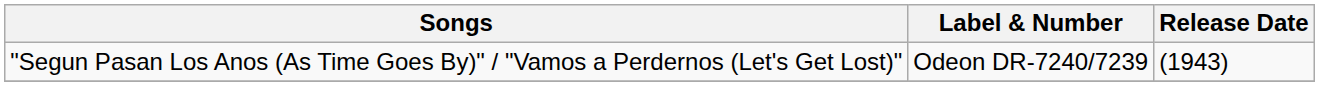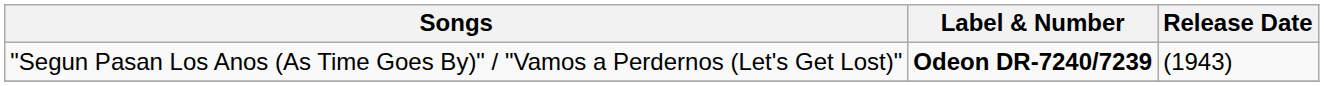(1031, 61) normal -> (1033, 61) bold
